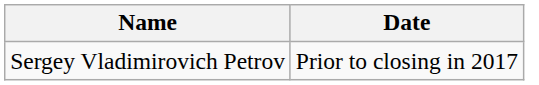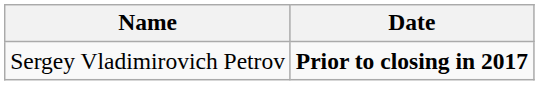(407, 60) normal -> (412, 60) bold
